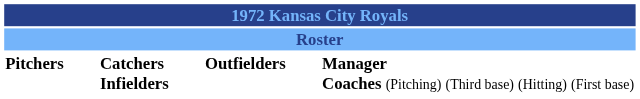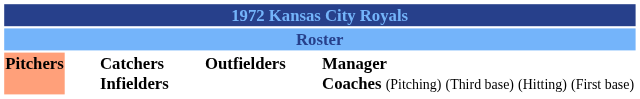(35, 63) no background -> (35, 63) lightsalmon background
